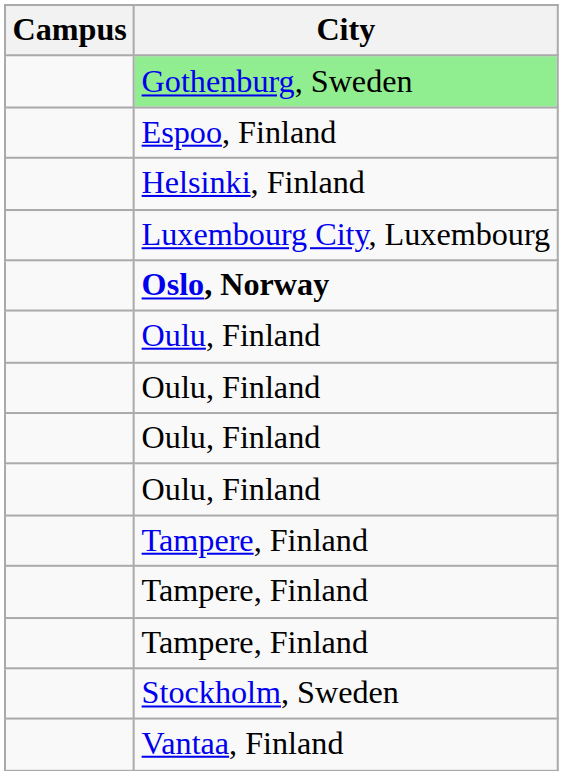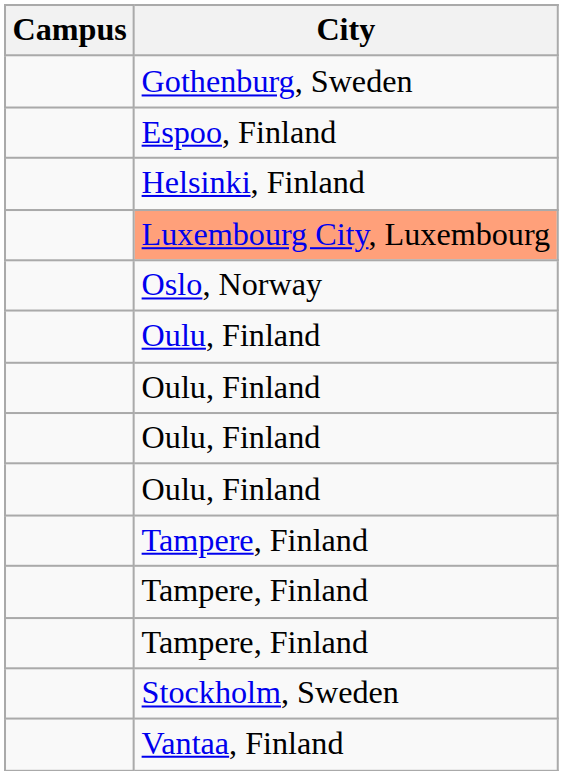(277, 81) lightgreen background -> (277, 81) no background
(346, 234) no background -> (346, 234) lightsalmon background
(235, 285) bold -> (232, 285) normal
